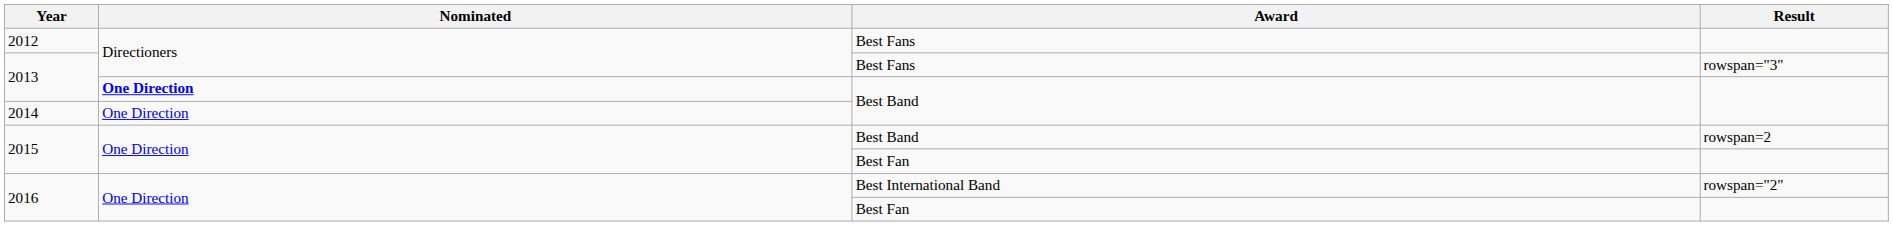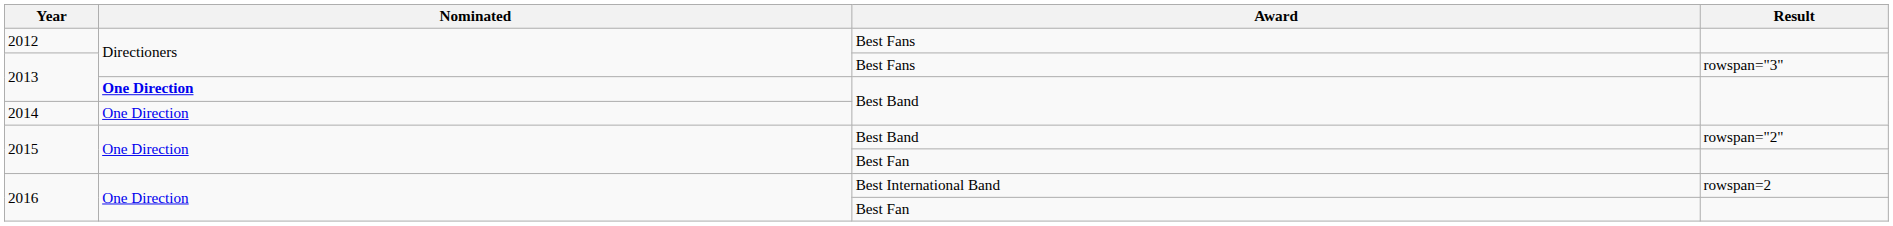(1737, 137) rowspan=2 -> (1743, 137) rowspan="2"
(1743, 185) rowspan="2" -> (1737, 185) rowspan=2
